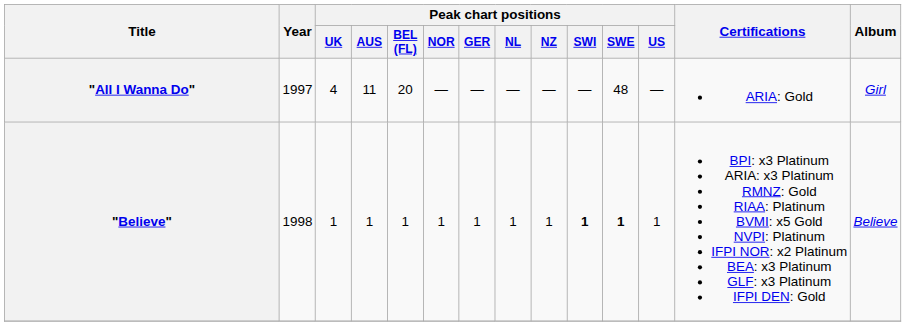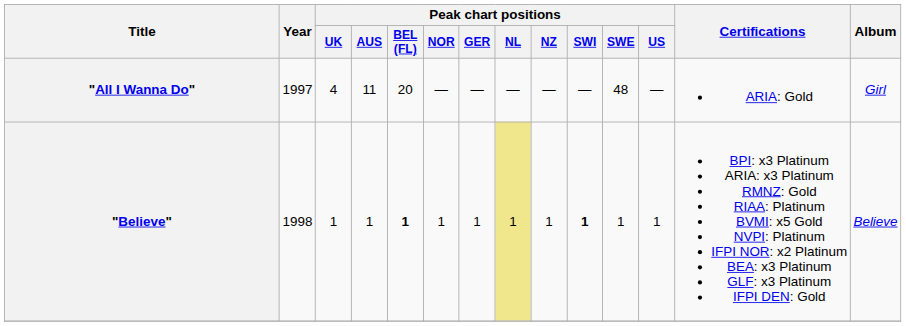(405, 221) normal -> (405, 221) bold
(513, 221) no background -> (513, 221) khaki background
(621, 221) bold -> (621, 221) normal
